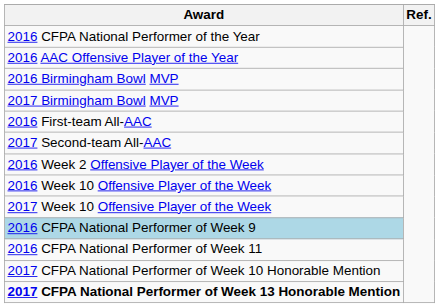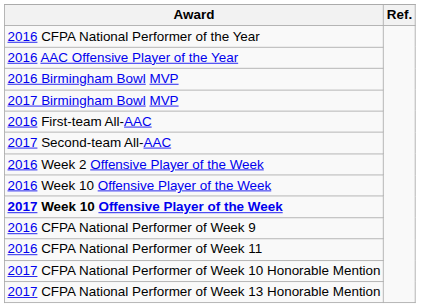(139, 206) normal -> (145, 206) bold
(132, 228) lightblue background -> (132, 228) no background
(204, 292) bold -> (194, 292) normal
